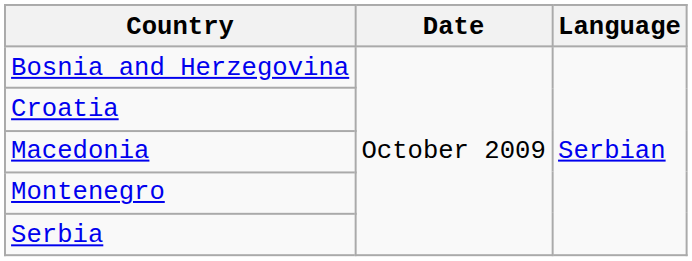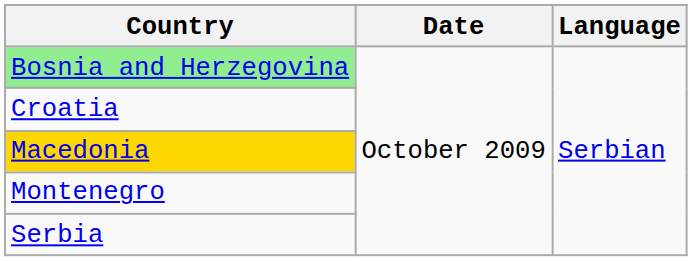(180, 68) no background -> (180, 68) lightgreen background
(80, 151) no background -> (80, 151) gold background
